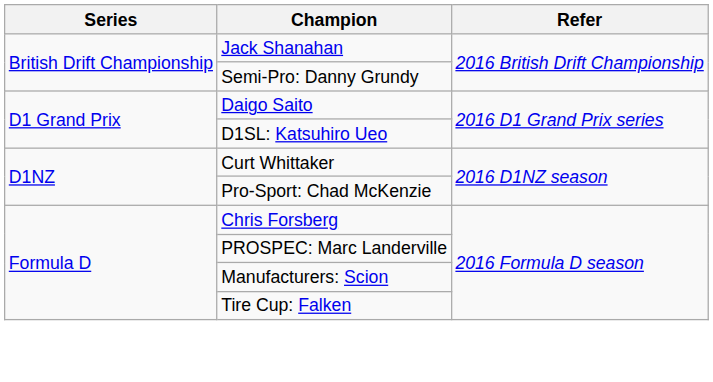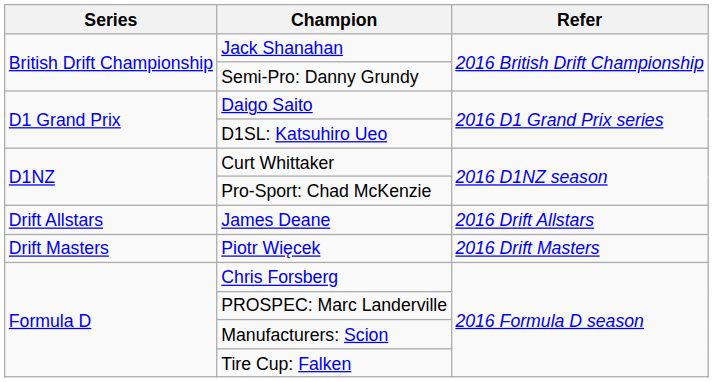+ row: (276, 219)
+ row: (271, 248)
